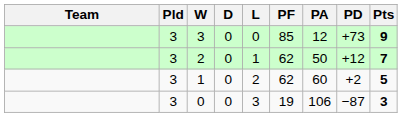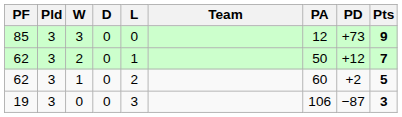columns swapped: (82, 15) <-> (286, 15)
